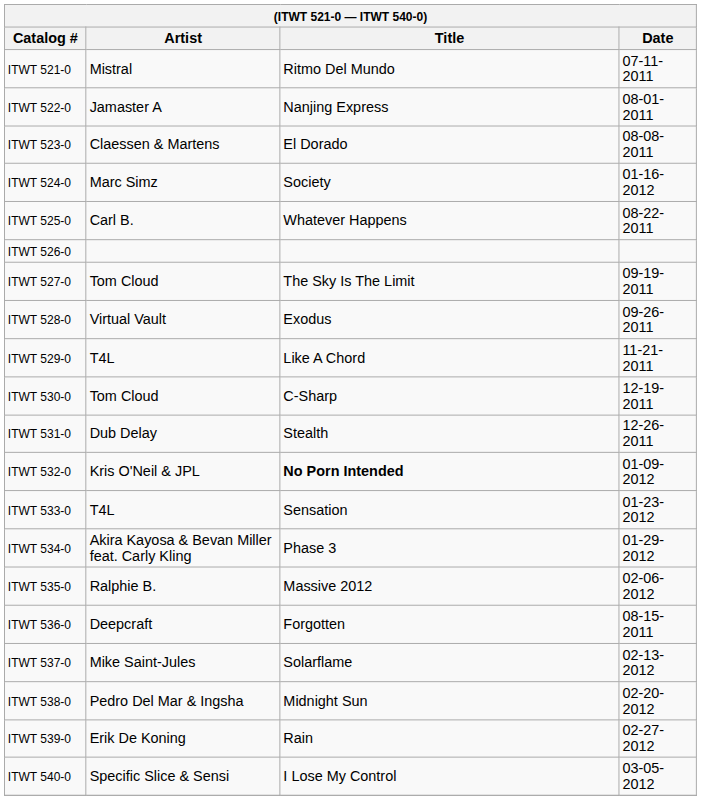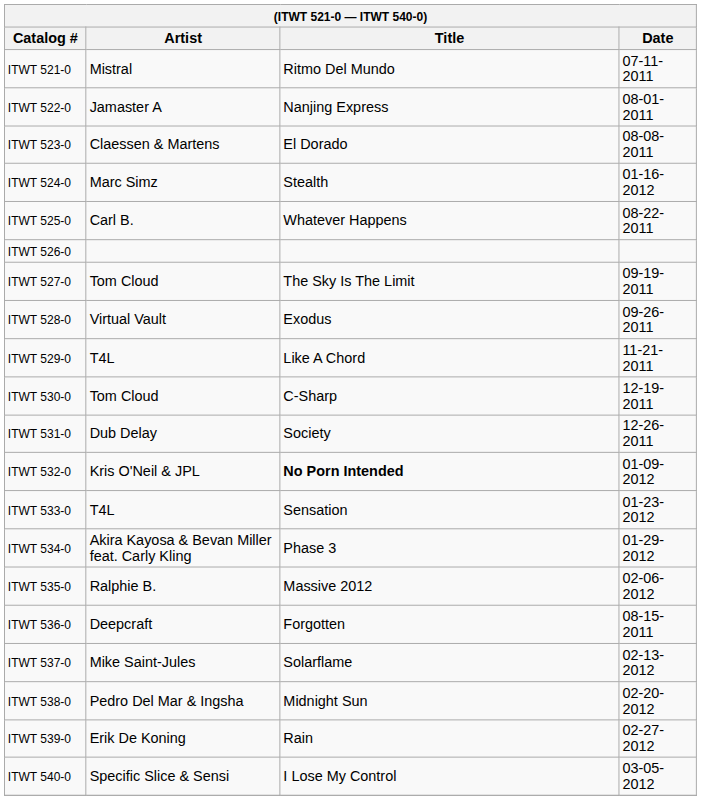(307, 182) Society -> (306, 182) Stealth
(306, 433) Stealth -> (307, 433) Society
